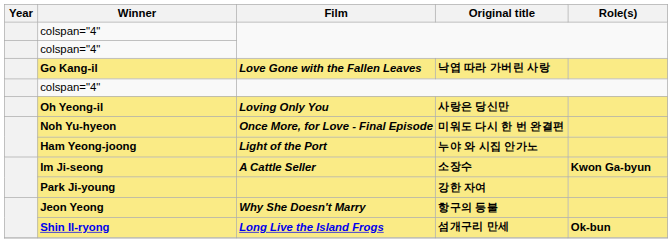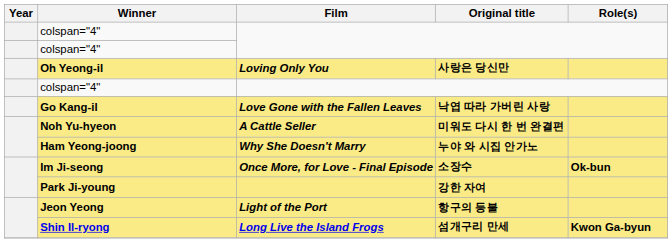rows swapped: (72, 106) <-> (69, 68)
(336, 126) Once More, for Love - Final Episode -> (277, 126) A Cattle Seller
(283, 147) Light of the Port -> (302, 147) Why She Doesn't Marry
(277, 167) A Cattle Seller -> (336, 167) Once More, for Love - Final Episode
(611, 167) Kwon Ga-byun -> (591, 167) Ok-bun
(302, 207) Why She Doesn't Marry -> (283, 207) Light of the Port
(591, 227) Ok-bun -> (611, 227) Kwon Ga-byun
